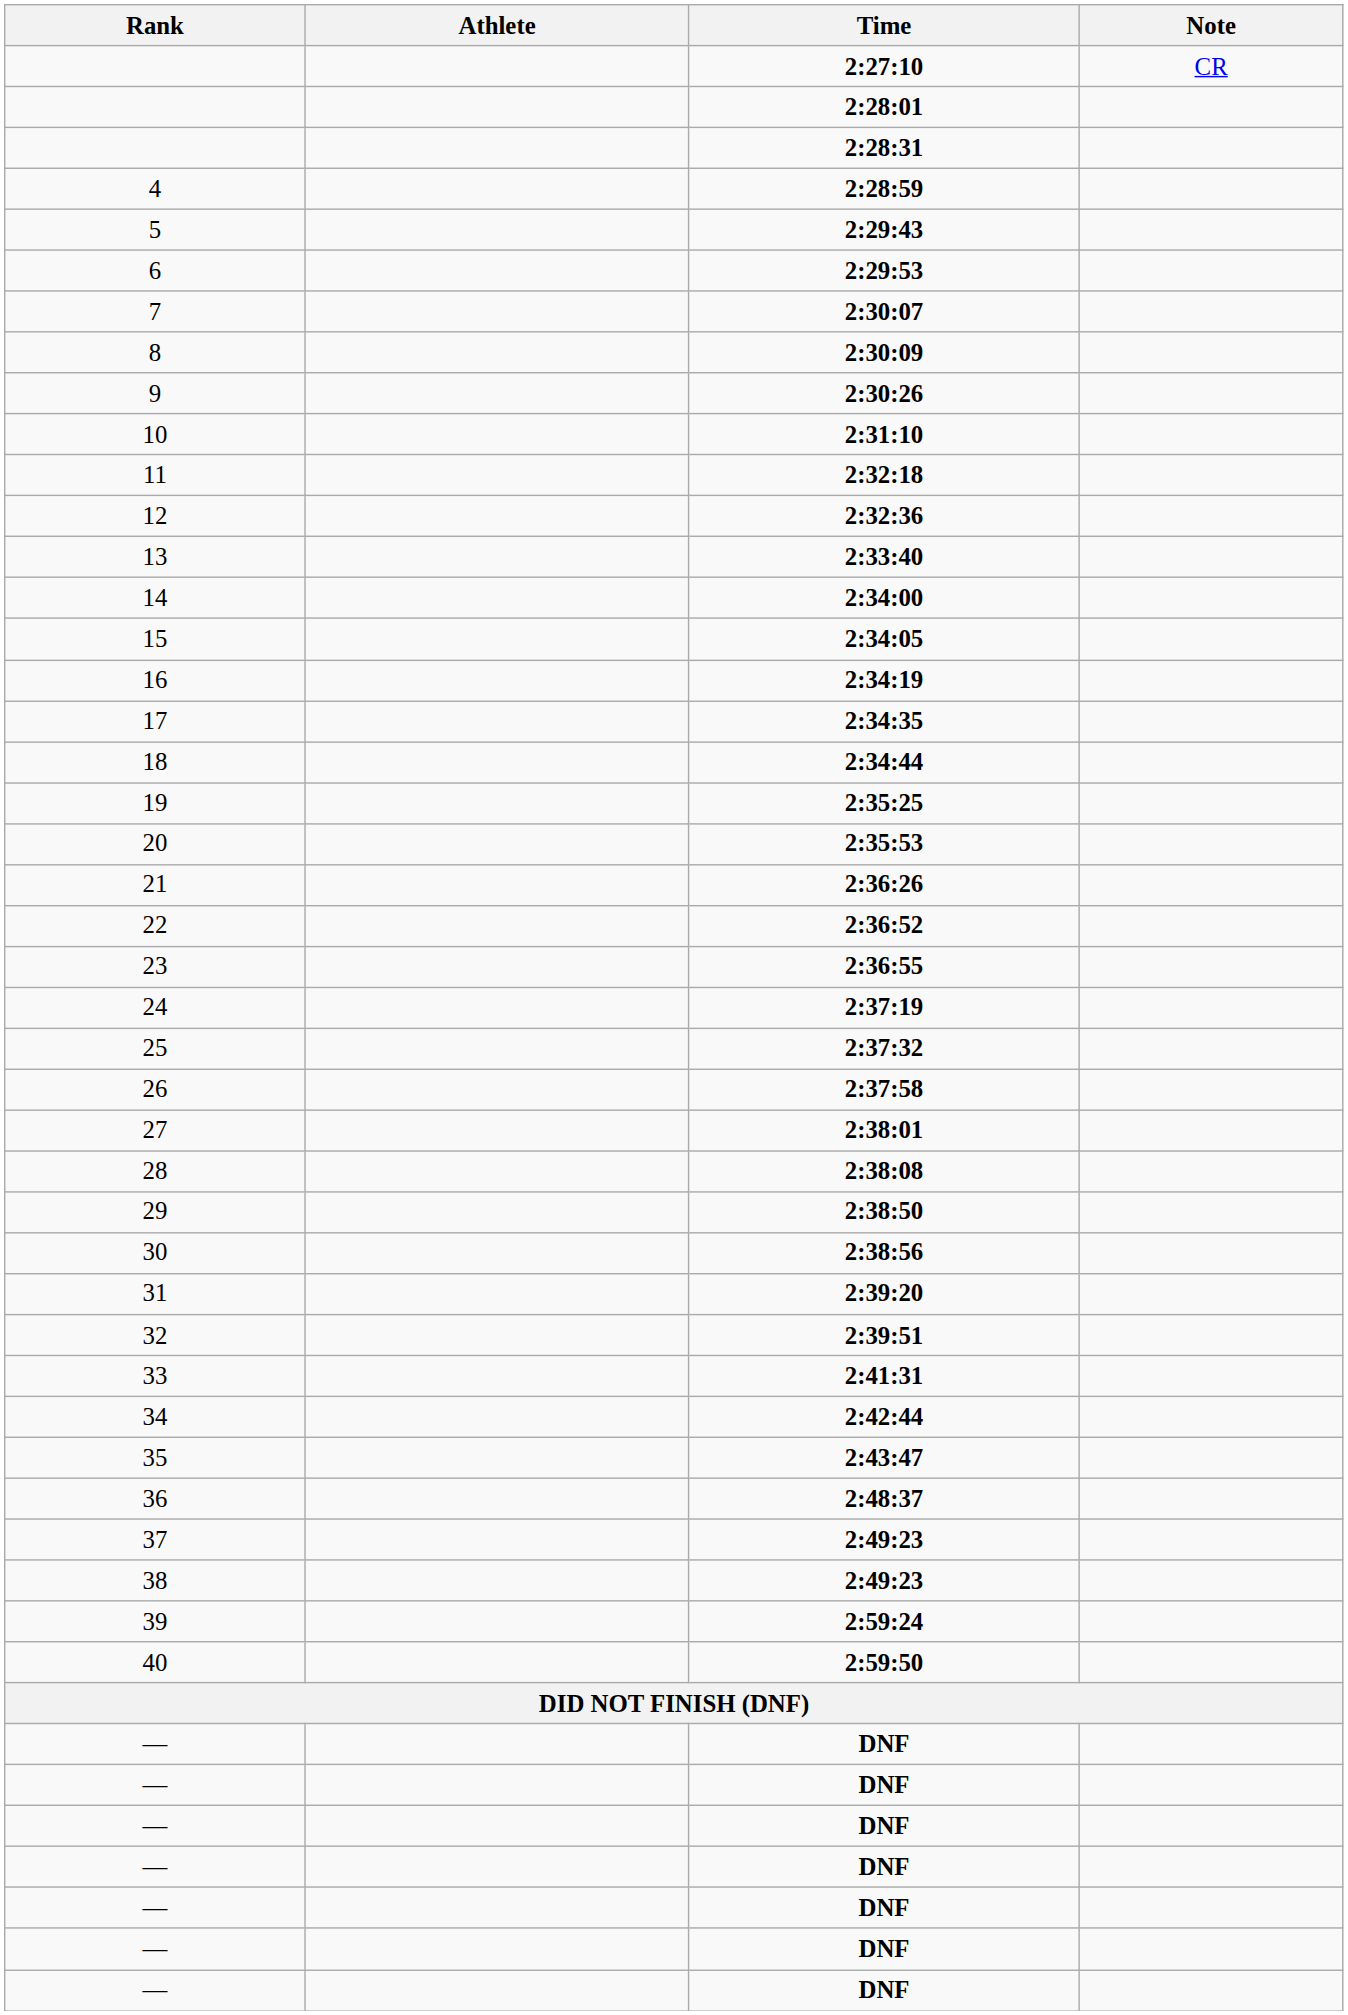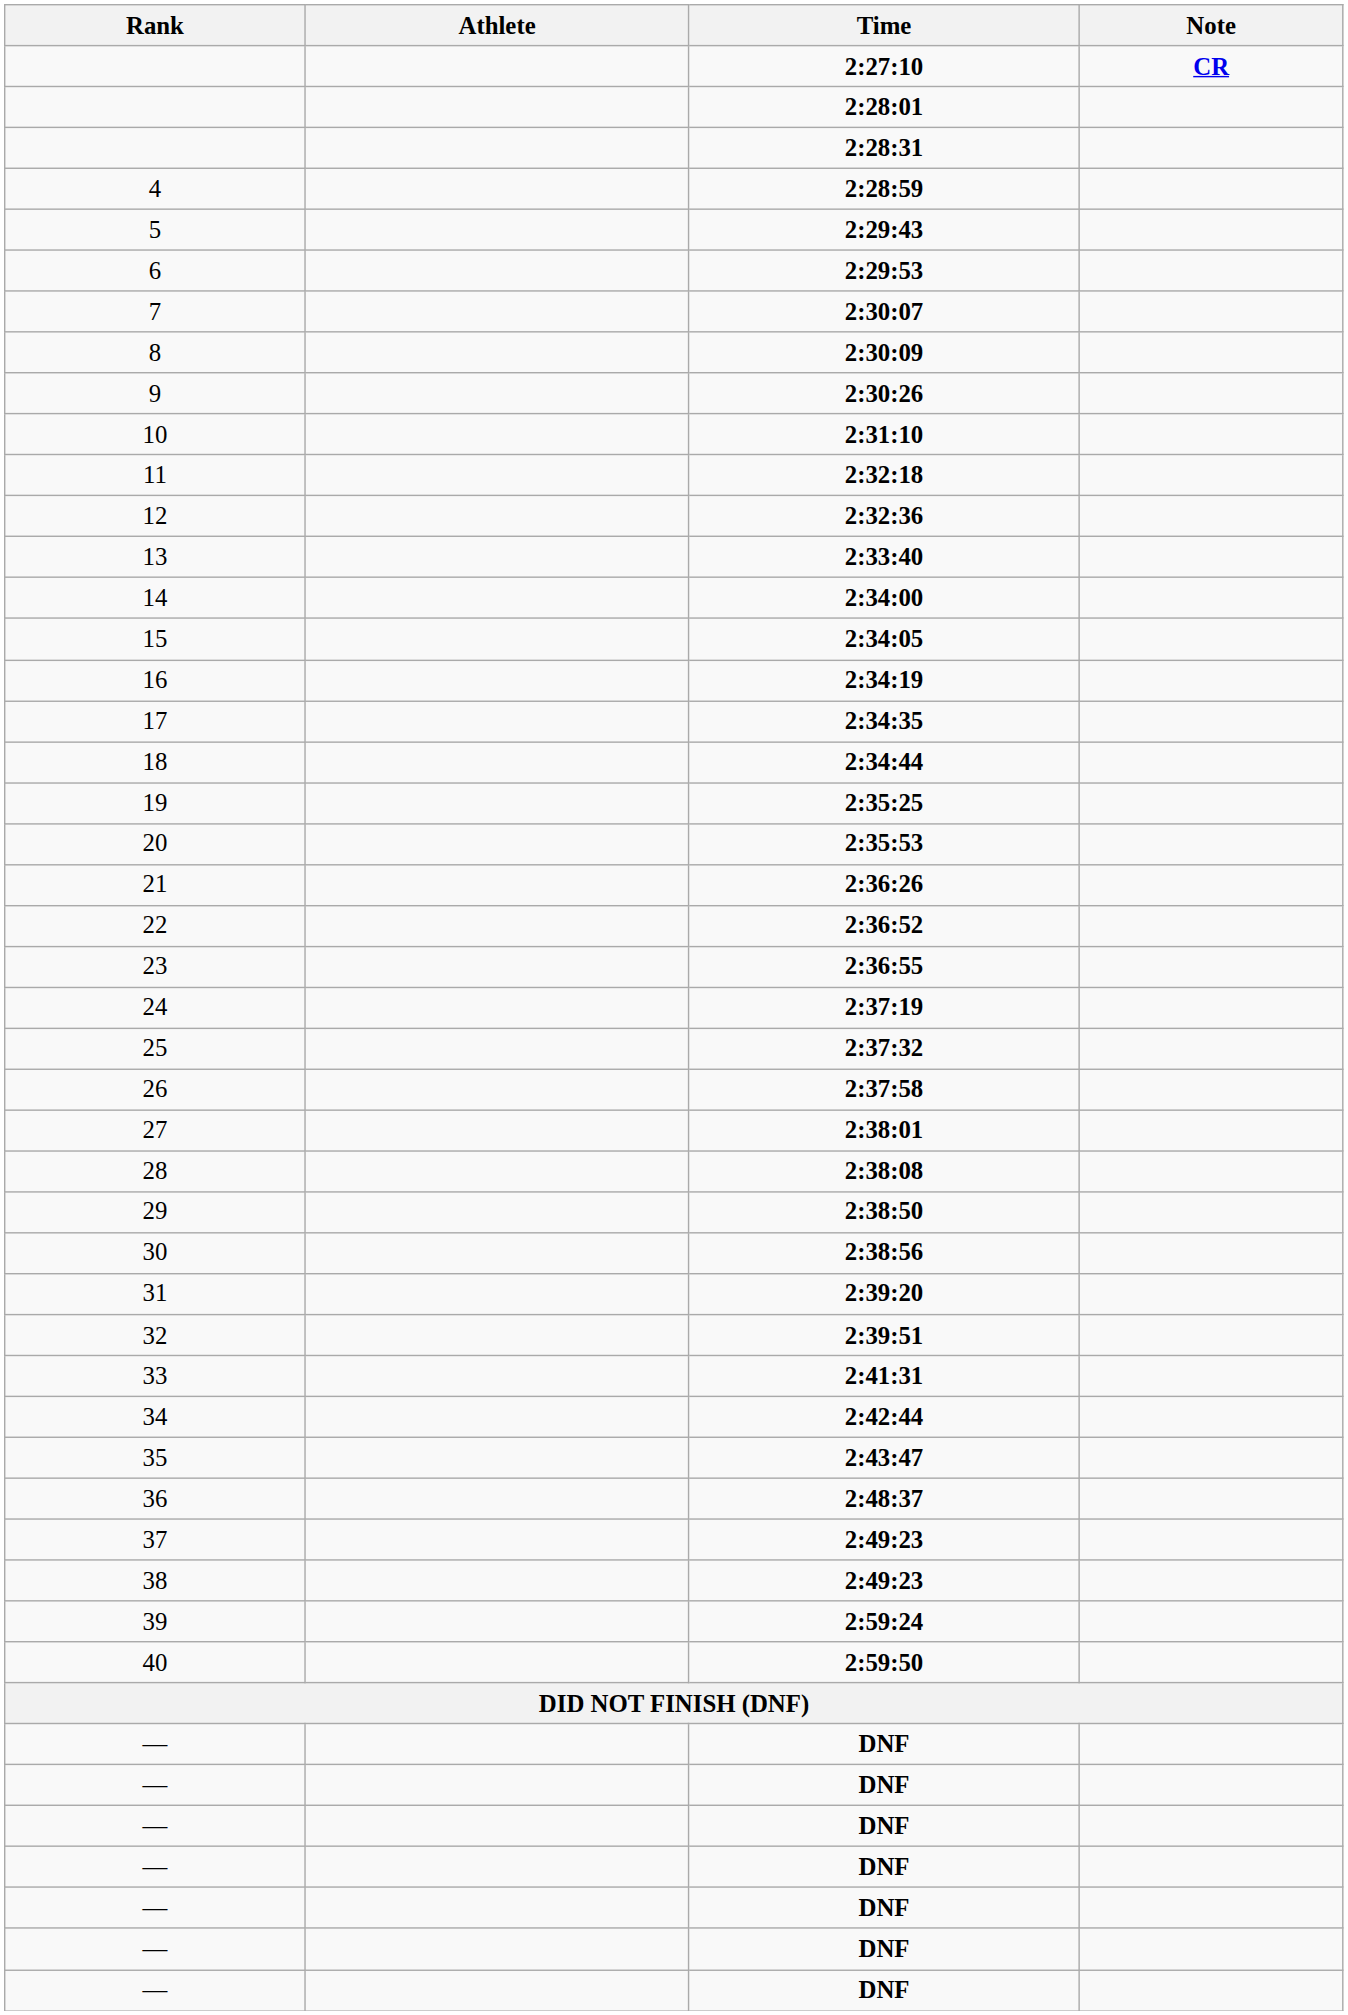(1211, 65) normal -> (1211, 65) bold
